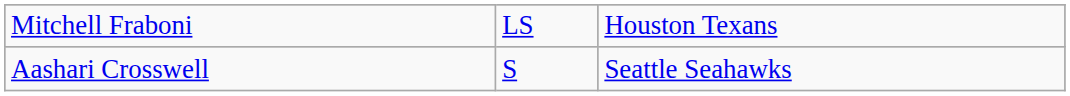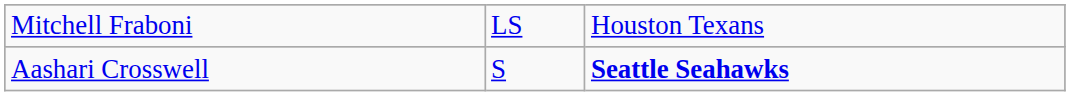(698, 68) normal -> (690, 68) bold
